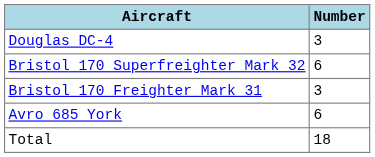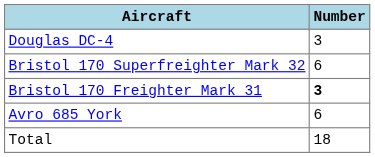(318, 91) normal -> (318, 91) bold
